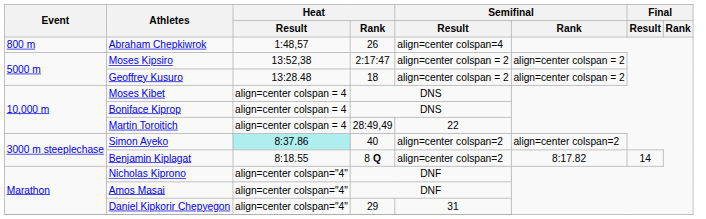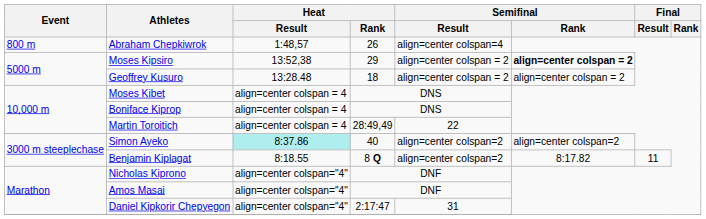(373, 61) 2:17:47 -> (373, 61) 29
(569, 61) normal -> (573, 61) bold
(645, 158) 14 -> (653, 158) 11
(373, 207) 29 -> (373, 207) 2:17:47
